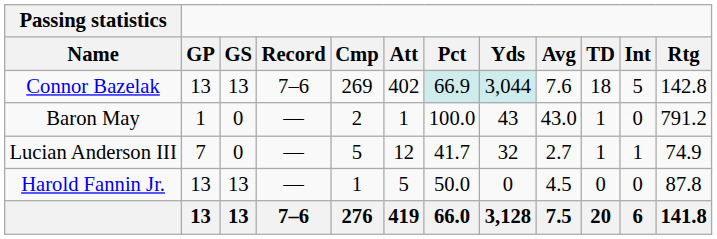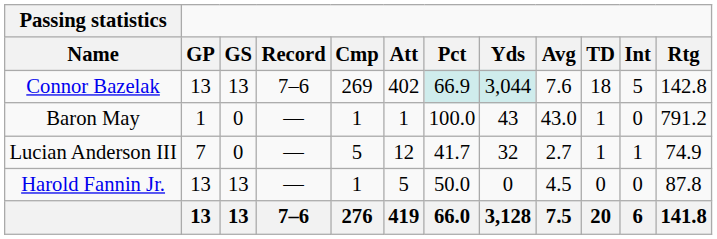(357, 119) 2 -> (357, 119) 1
